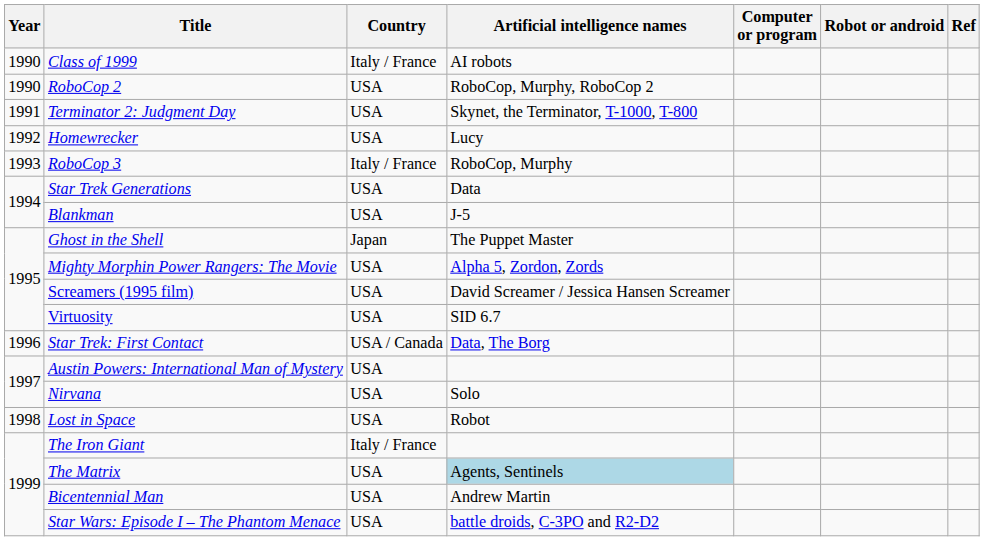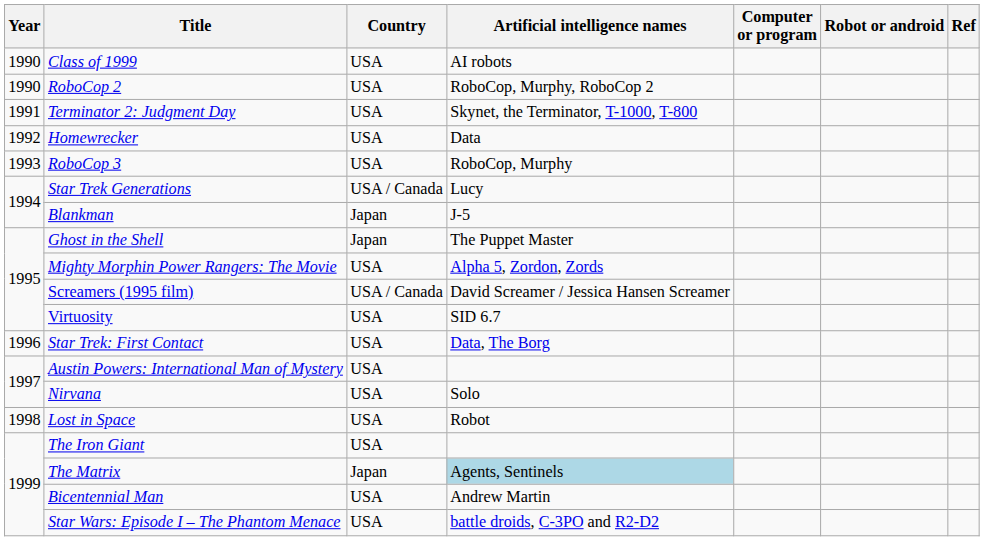(393, 61) Italy / France -> (367, 61) USA
(467, 138) Lucy -> (465, 138) Data
(393, 163) Italy / France -> (367, 163) USA
(367, 189) USA -> (397, 189) USA / Canada
(465, 189) Data -> (467, 189) Lucy
(367, 214) USA -> (369, 214) Japan
(367, 291) USA -> (397, 291) USA / Canada
(397, 343) USA / Canada -> (367, 343) USA
(393, 445) Italy / France -> (367, 445) USA
(367, 471) USA -> (369, 471) Japan
